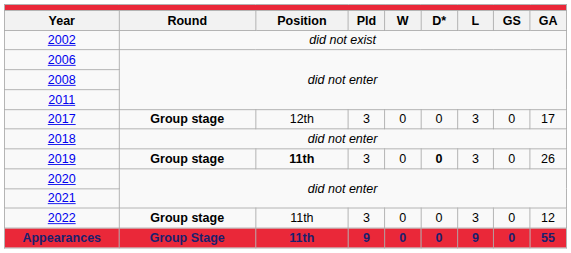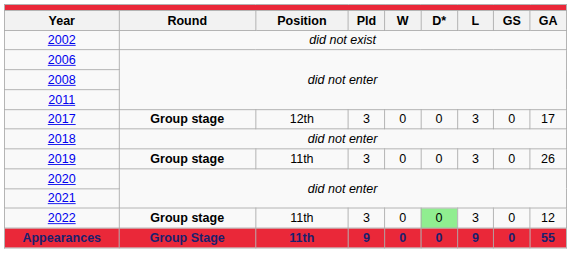(302, 159) bold -> (302, 159) normal
(439, 159) bold -> (439, 159) normal
(439, 219) no background -> (439, 219) lightgreen background
